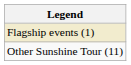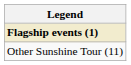(51, 32) normal -> (53, 32) bold
